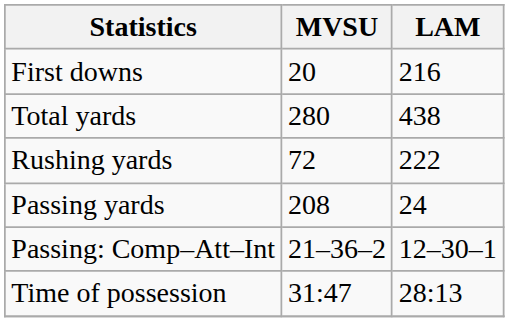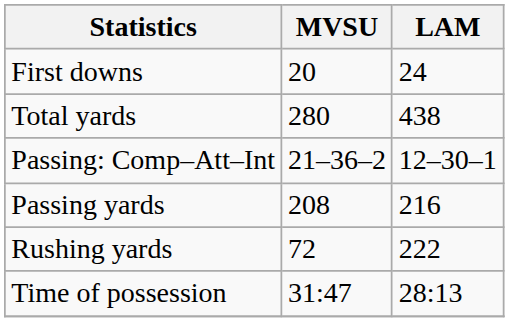(420, 71) 216 -> (413, 71) 24
rows swapped: (92, 159) <-> (143, 248)
(413, 204) 24 -> (420, 204) 216
